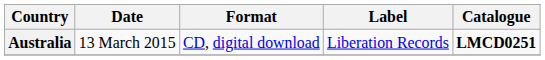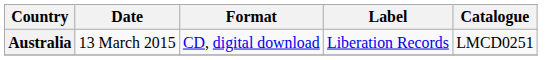(496, 42) bold -> (495, 42) normal
